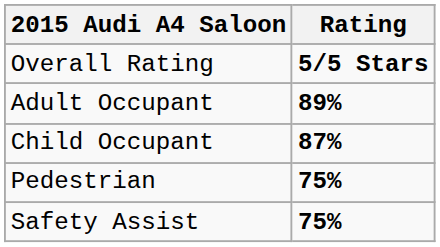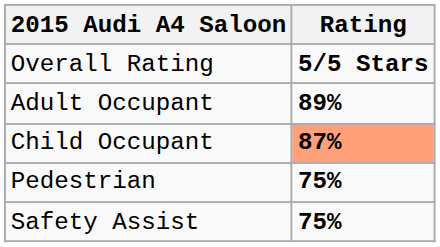(320, 143) no background -> (320, 143) lightsalmon background
